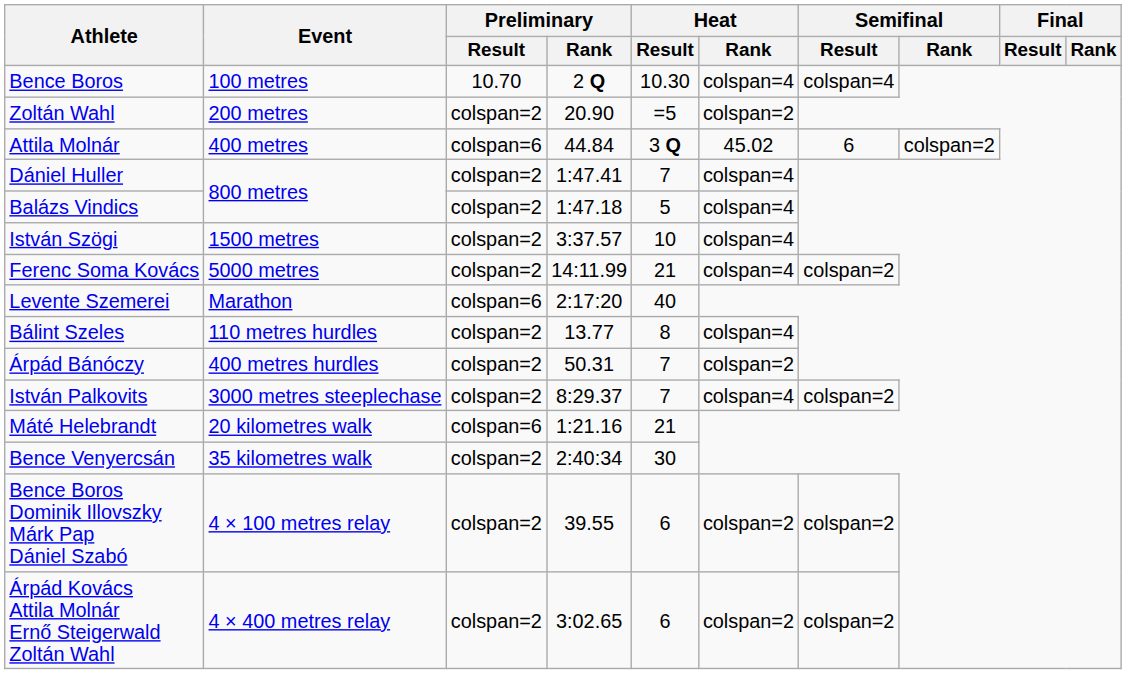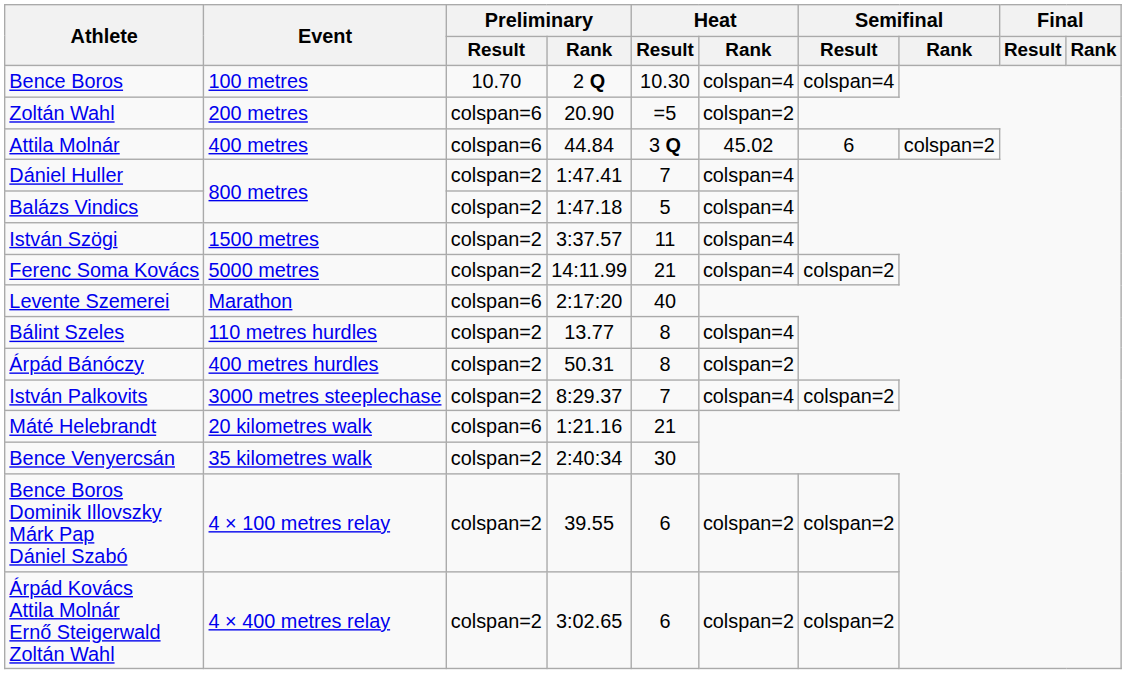(496, 113) colspan=2 -> (496, 113) colspan=6
(665, 239) 10 -> (665, 239) 11
(665, 364) 7 -> (665, 364) 8
